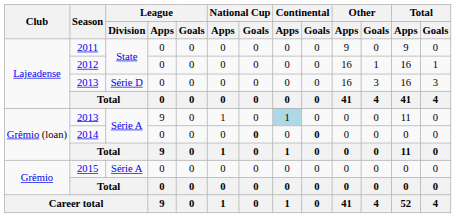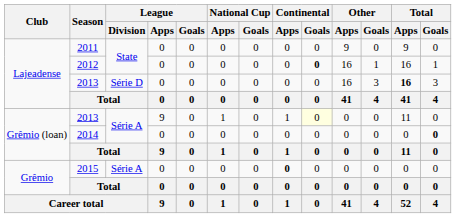(317, 65) normal -> (317, 65) bold
(406, 82) normal -> (406, 82) bold
(287, 117) lightblue background -> (287, 117) no background
(317, 117) no background -> (317, 117) lightyellow background
(256, 134) bold -> (256, 134) normal
(317, 134) bold -> (317, 134) normal
(435, 134) normal -> (435, 134) bold
(287, 169) normal -> (287, 169) bold
